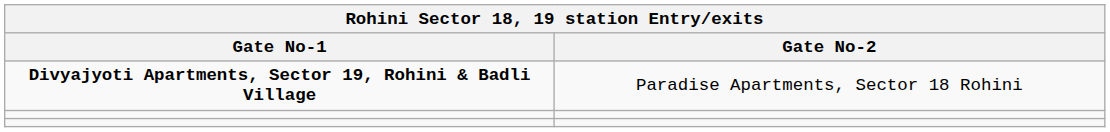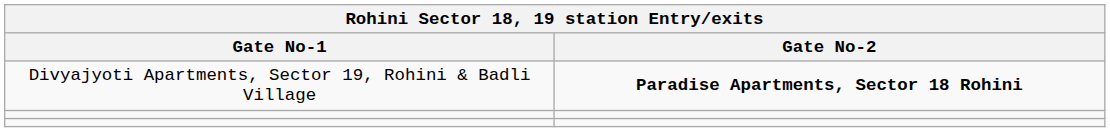(280, 86) bold -> (280, 86) normal
(829, 86) normal -> (829, 86) bold
